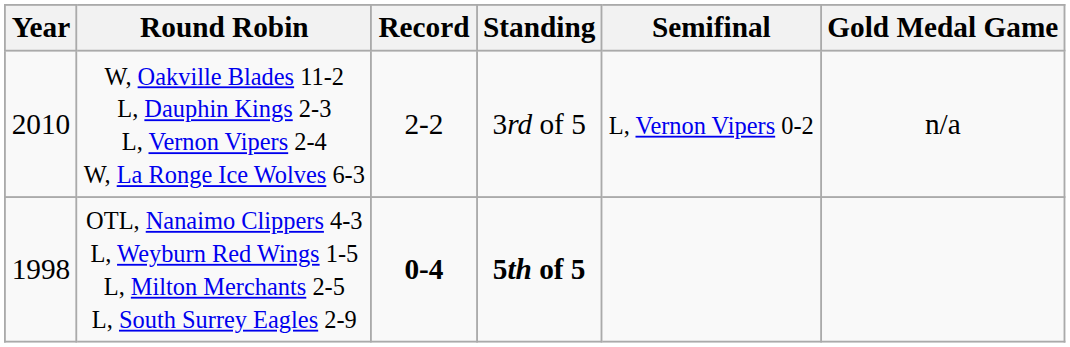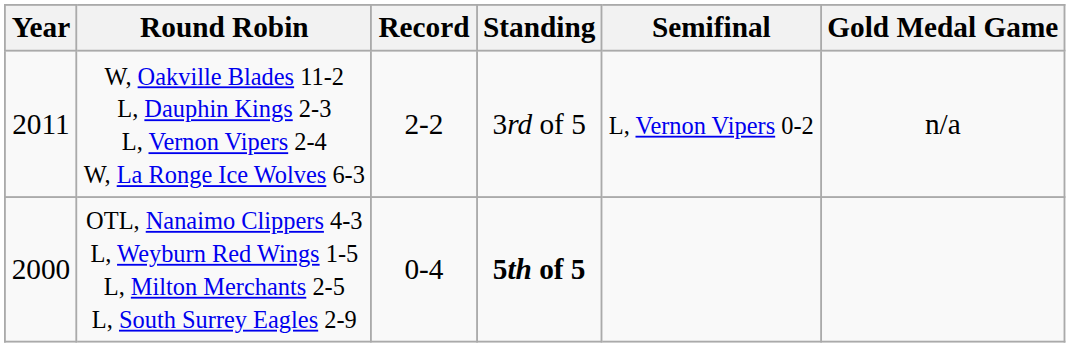(41, 123) 2010 -> (41, 123) 2011
(41, 268) 1998 -> (41, 268) 2000
(424, 268) bold -> (424, 268) normal
